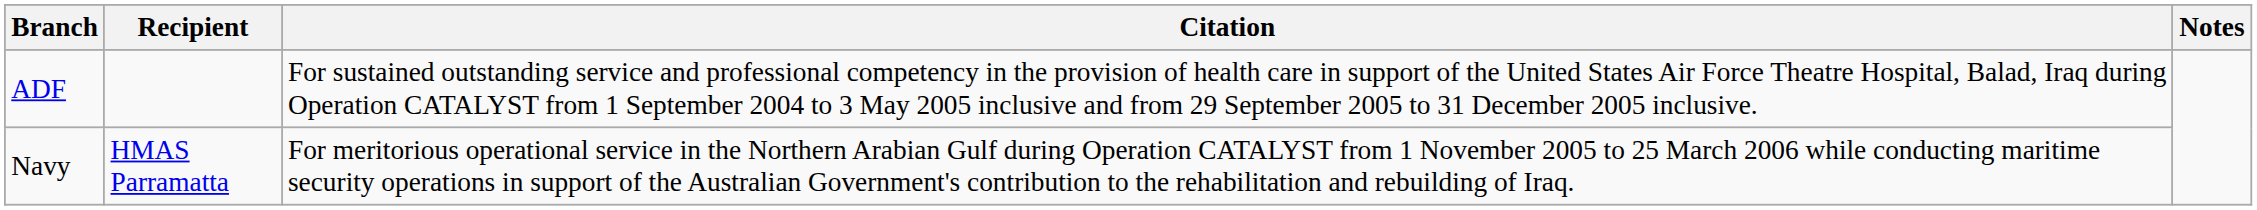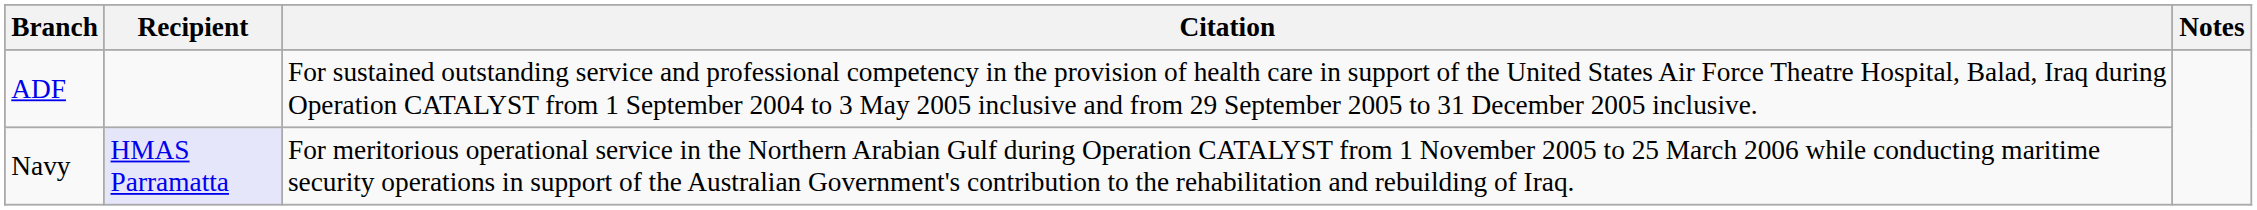(170, 166) no background -> (170, 166) lavender background
